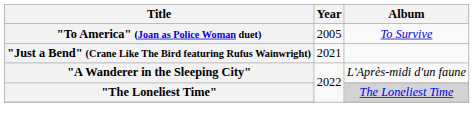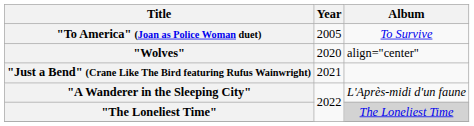+ row: (159, 53)
